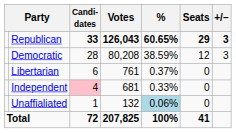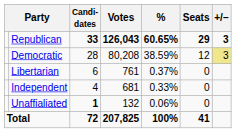(226, 55) no background -> (226, 55) khaki background
(95, 87) pink background -> (95, 87) no background
(95, 103) normal -> (95, 103) bold
(164, 103) lightblue background -> (164, 103) no background
